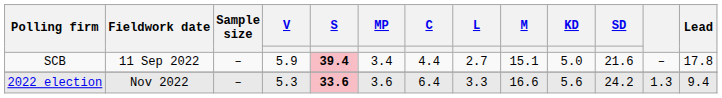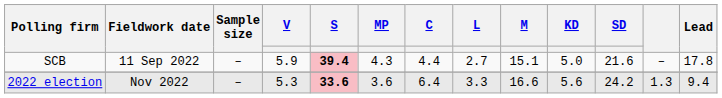(382, 62) 3.4 -> (382, 62) 4.3
